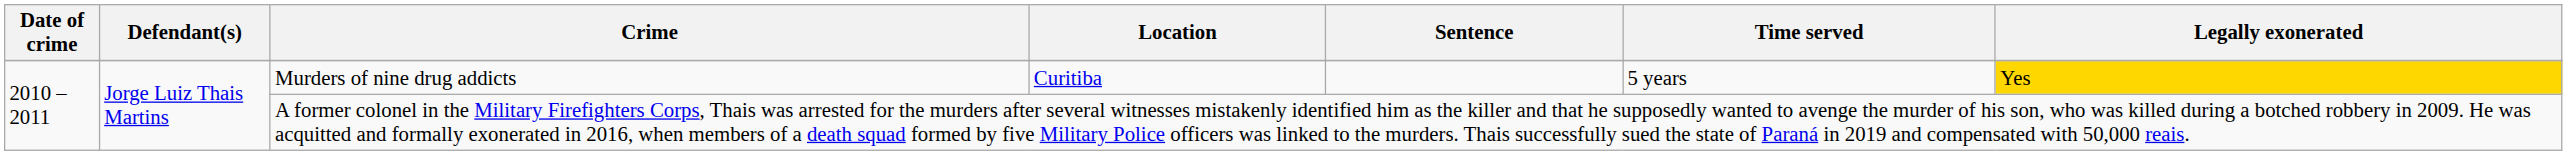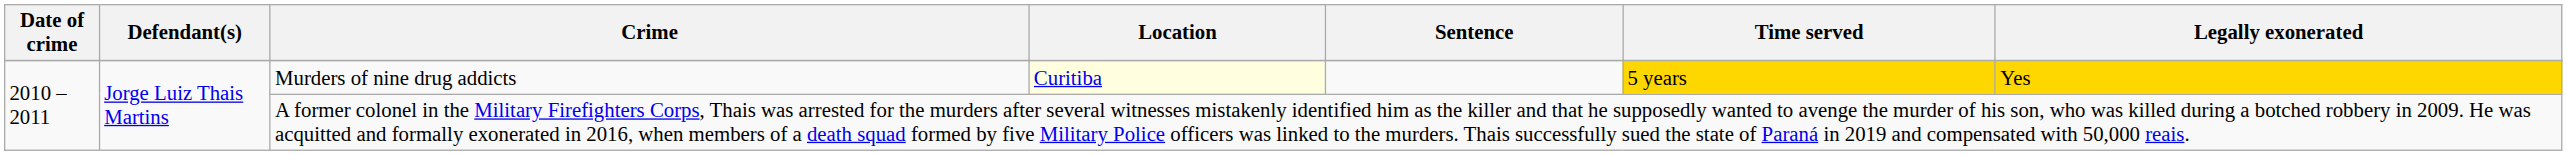(1068, 77) no background -> (1068, 77) lightyellow background
(1657, 77) no background -> (1657, 77) gold background
